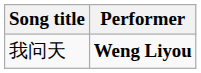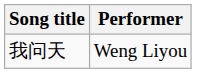(143, 51) bold -> (140, 51) normal
